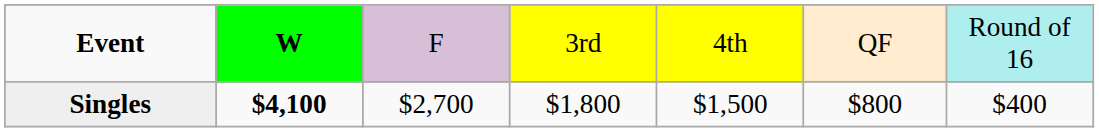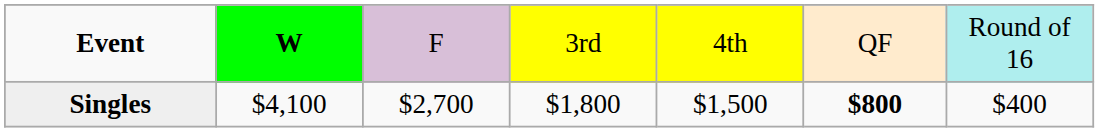(289, 104) bold -> (289, 104) normal
(875, 104) normal -> (875, 104) bold
